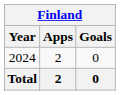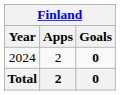(96, 57) normal -> (96, 57) bold
